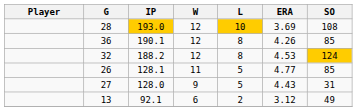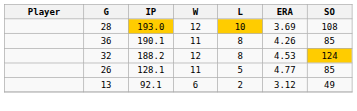(195, 41) 12 -> (195, 41) 11
- row: (106, 85)
